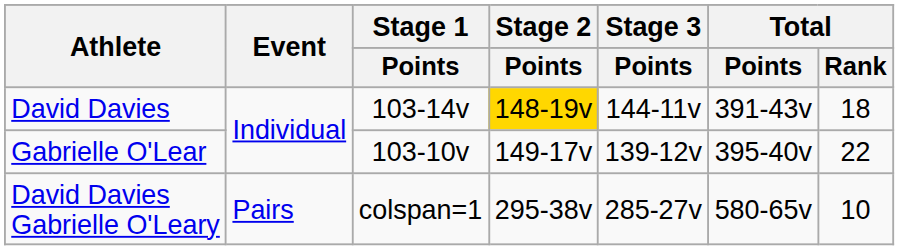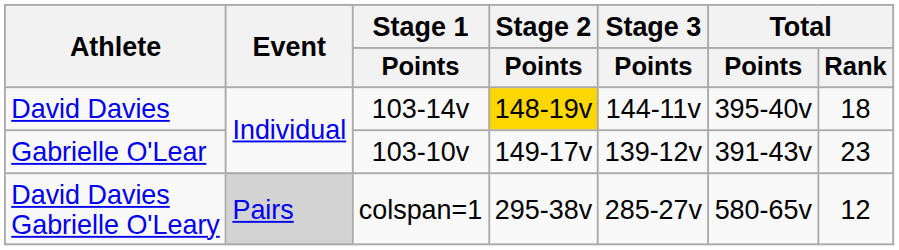(763, 109) 391-43v -> (763, 109) 395-40v
(763, 152) 395-40v -> (763, 152) 391-43v
(855, 152) 22 -> (855, 152) 23
(263, 209) no background -> (263, 209) lightgrey background
(855, 209) 10 -> (855, 209) 12
